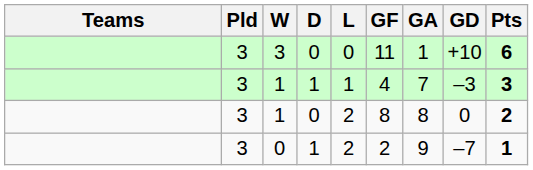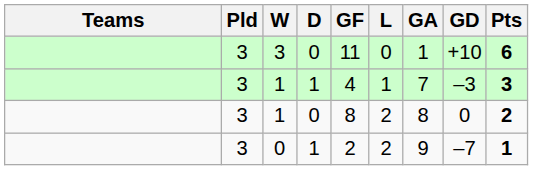columns swapped: (349, 20) <-> (385, 20)
